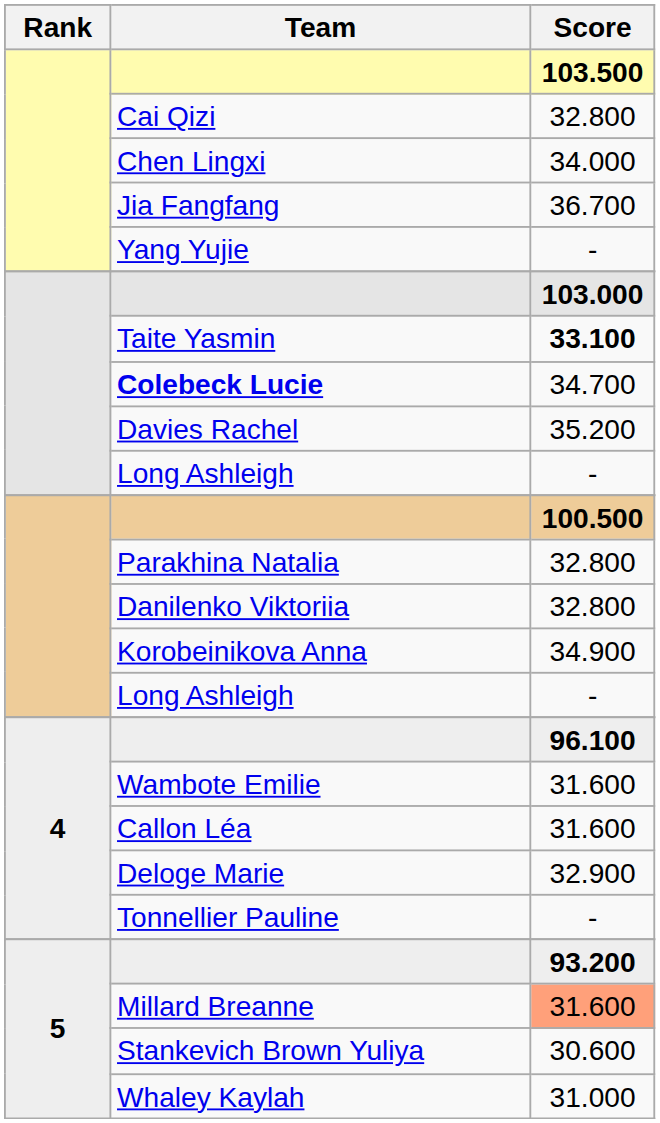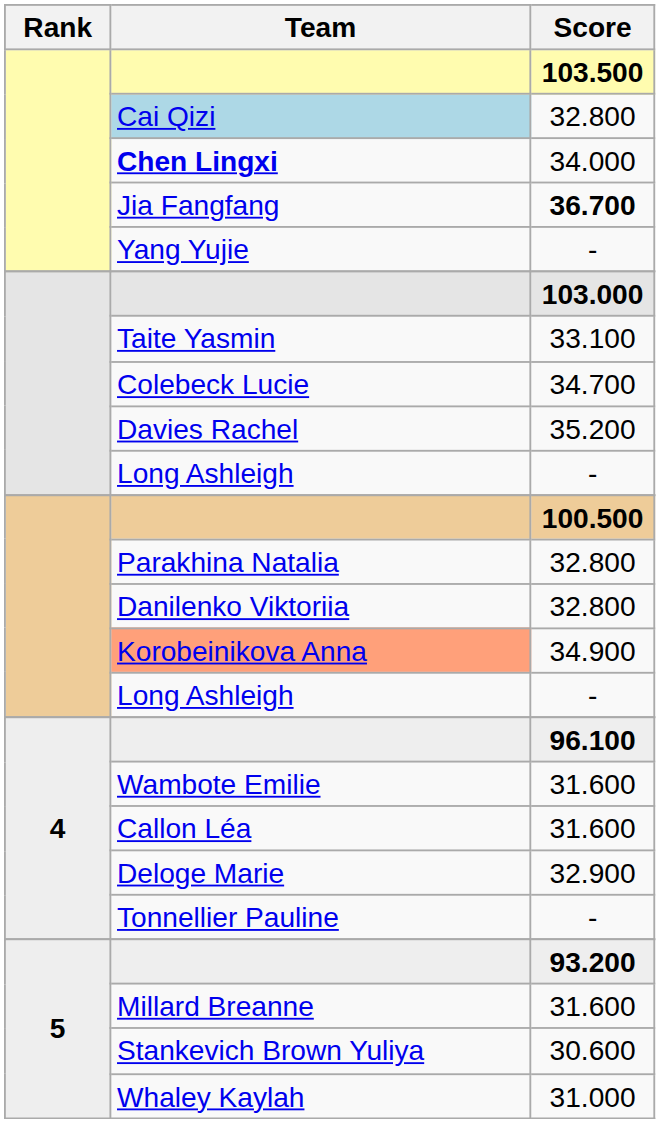(166, 116) no background -> (166, 116) lightblue background
(191, 161) normal -> (197, 161) bold
(593, 205) normal -> (593, 205) bold
(593, 339) bold -> (593, 339) normal
(220, 383) bold -> (213, 383) normal
(242, 651) no background -> (242, 651) lightsalmon background
(593, 1007) lightsalmon background -> (593, 1007) no background
